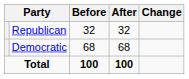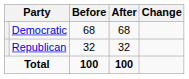rows swapped: (39, 47) <-> (39, 30)
